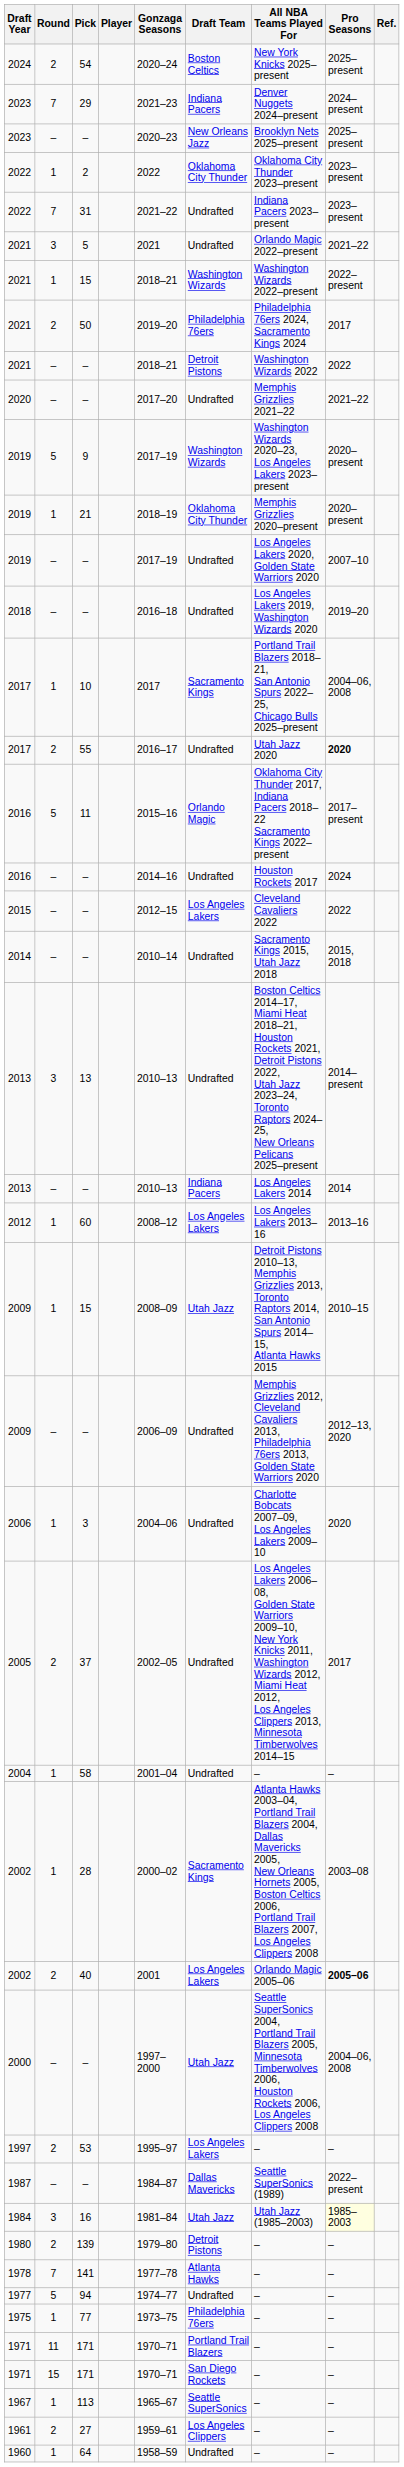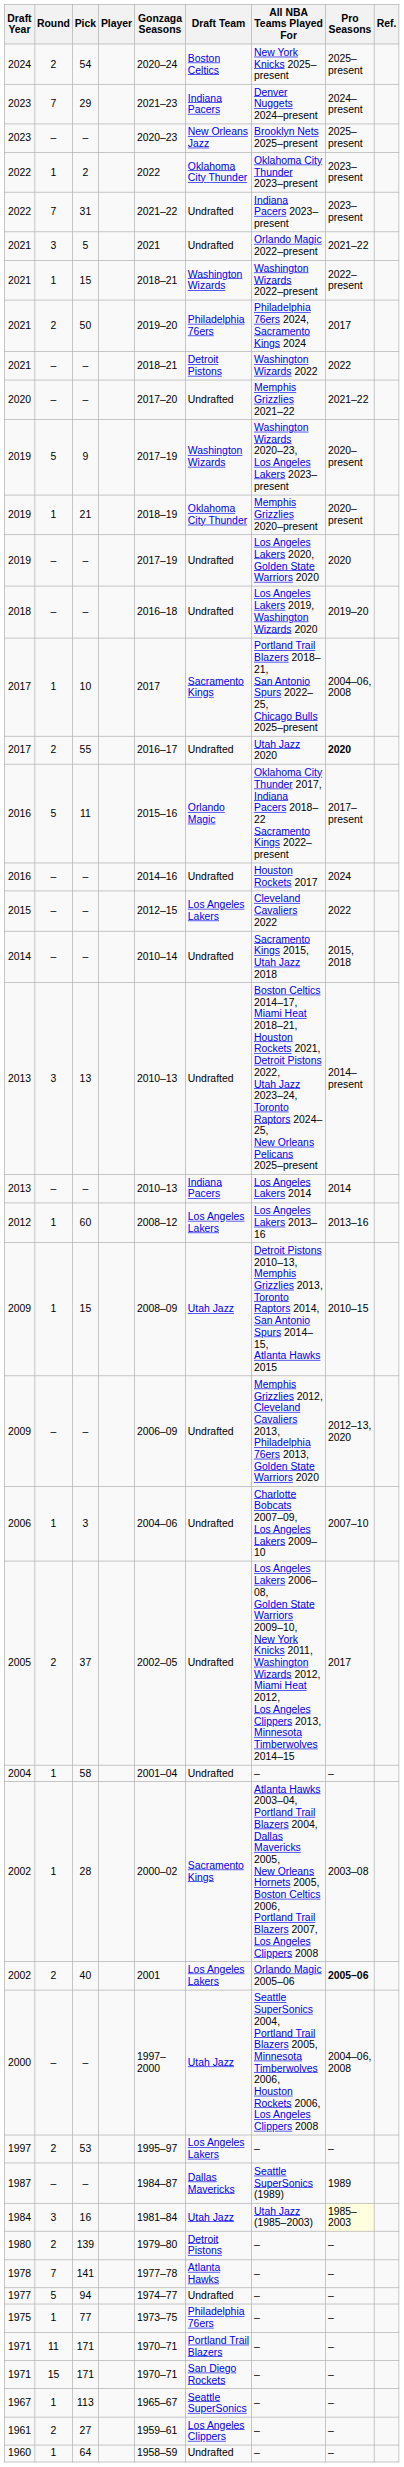(348, 560) 2007–10 -> (340, 560) 2020
(340, 1523) 2020 -> (348, 1523) 2007–10
(345, 2183) 2022–present -> (340, 2183) 1989
